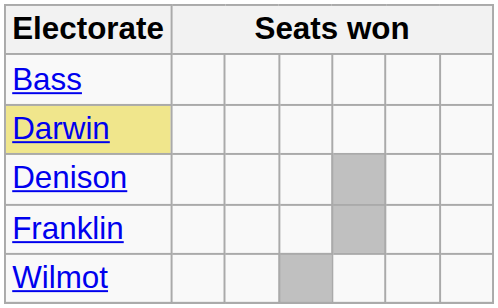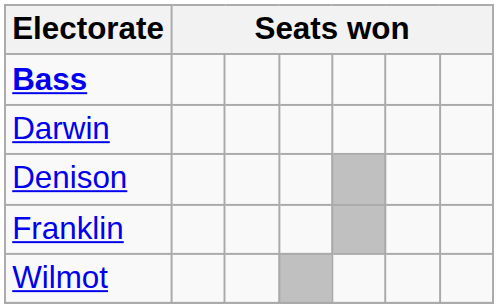(47, 79) normal -> (50, 79) bold
(61, 128) khaki background -> (61, 128) no background
